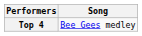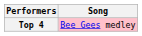(98, 25) no background -> (98, 25) pink background
